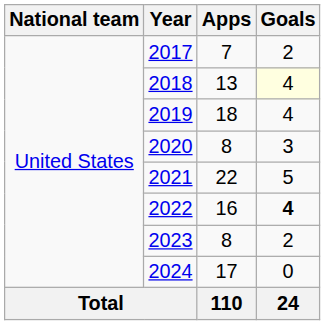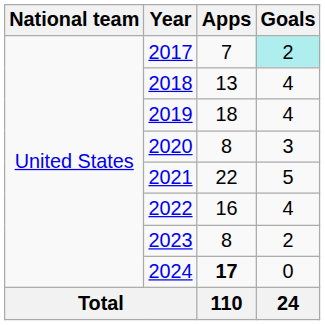(288, 51) no background -> (288, 51) paleturquoise background
(288, 83) lightyellow background -> (288, 83) no background
(288, 209) bold -> (288, 209) normal
(227, 271) normal -> (227, 271) bold
